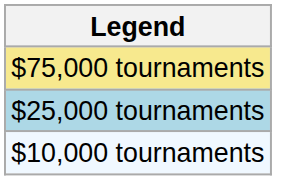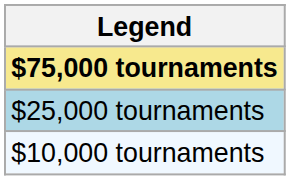(138, 68) normal -> (145, 68) bold
